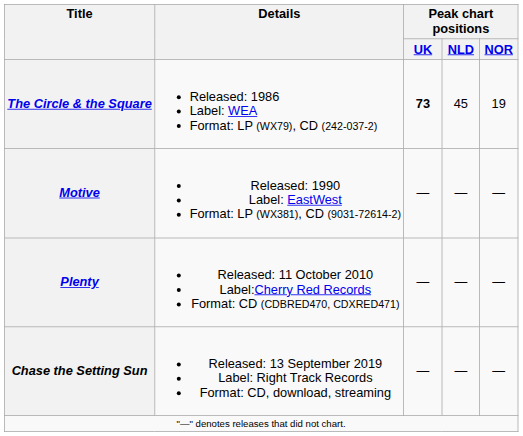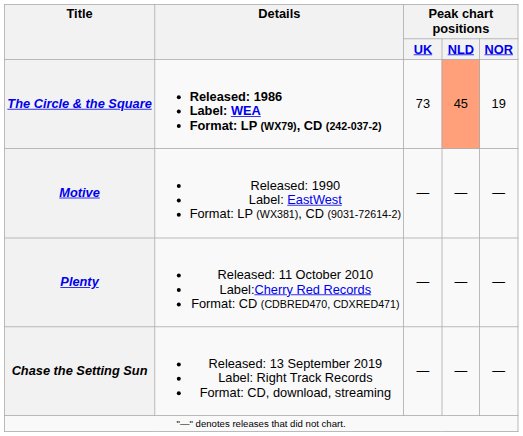(279, 111) normal -> (279, 111) bold
(423, 104) bold -> (423, 104) normal
(461, 104) no background -> (461, 104) lightsalmon background
